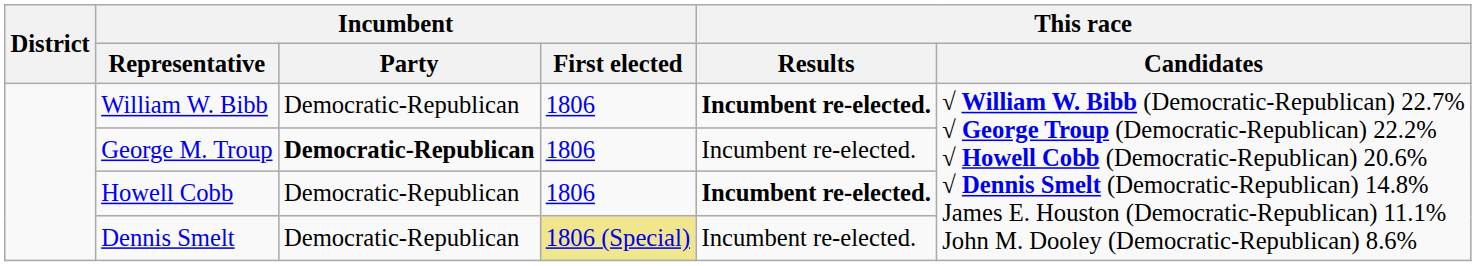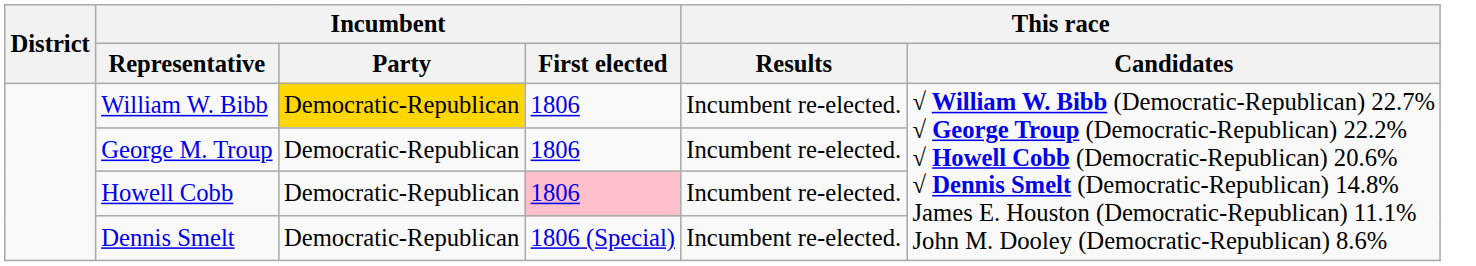(402, 104) no background -> (402, 104) gold background
(816, 104) bold -> (794, 104) normal
(409, 149) bold -> (402, 149) normal
(570, 193) no background -> (555, 193) pink background
(816, 193) bold -> (794, 193) normal
(618, 238) khaki background -> (603, 238) no background
